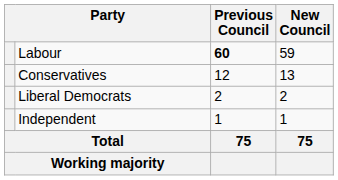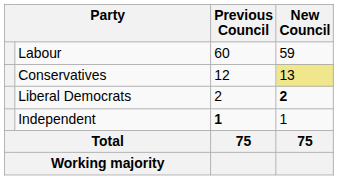(222, 53) bold -> (222, 53) normal
(287, 75) no background -> (287, 75) khaki background
(283, 97) normal -> (283, 97) bold
(218, 119) normal -> (218, 119) bold
